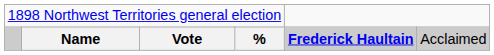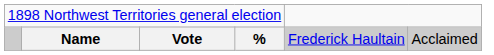(351, 38) bold -> (346, 38) normal
